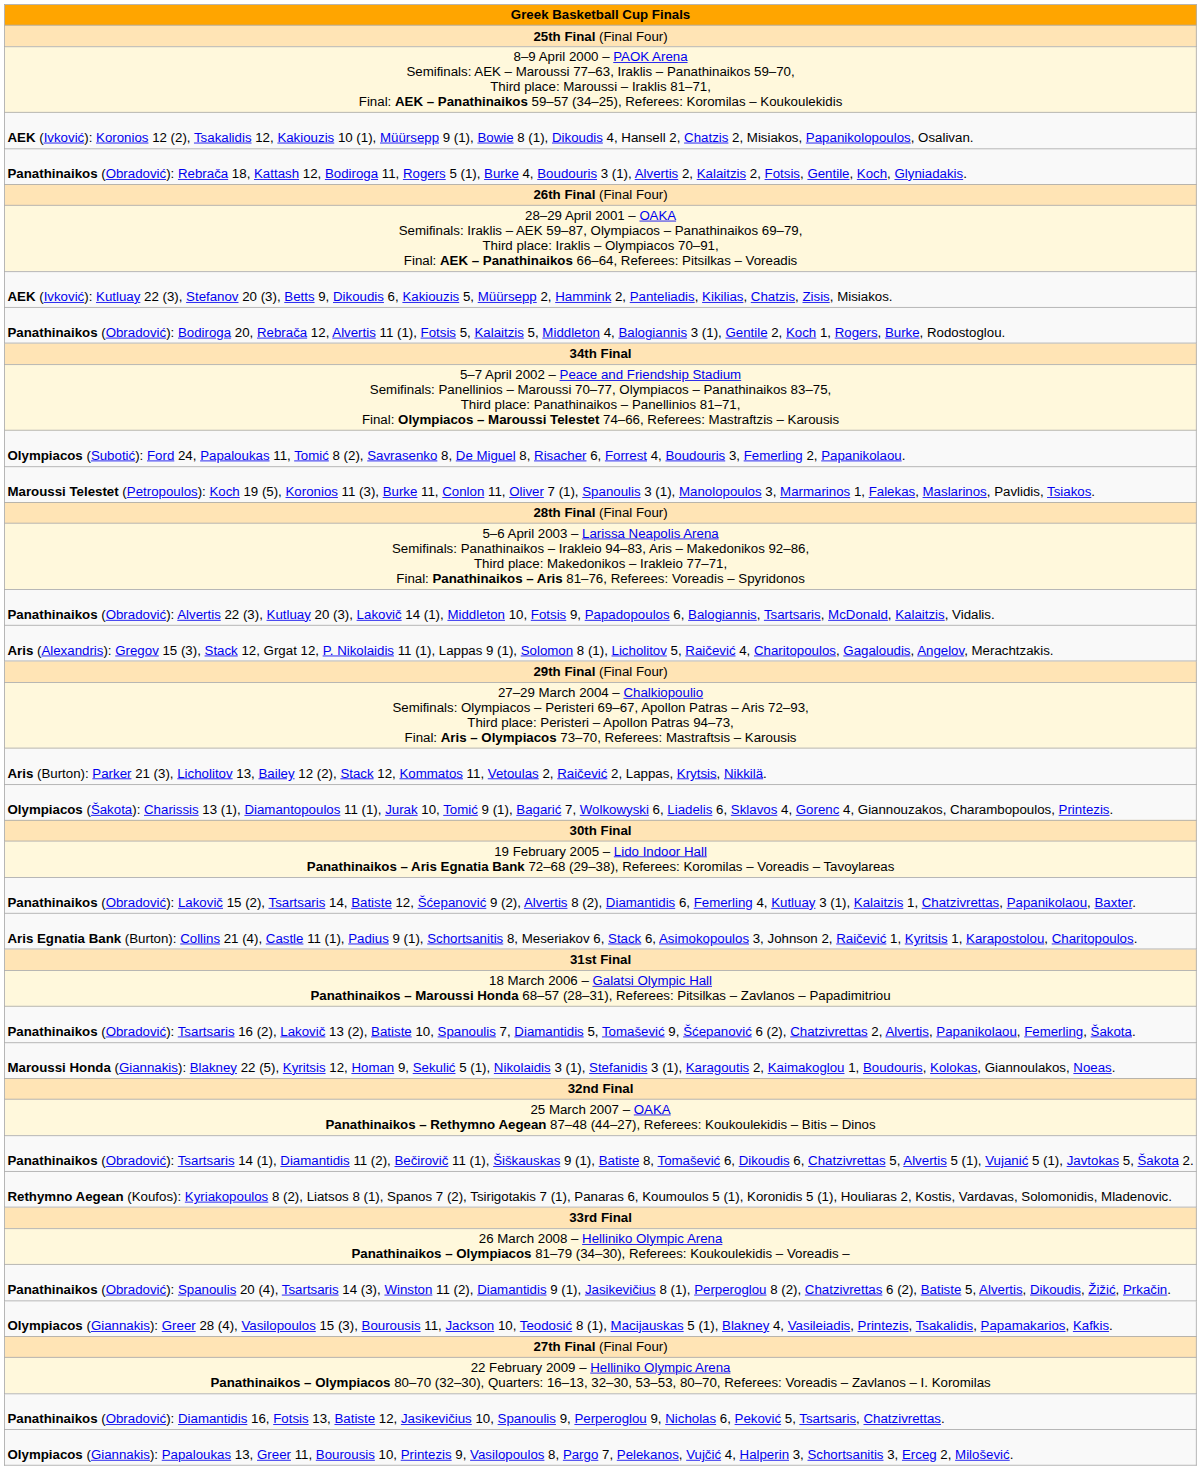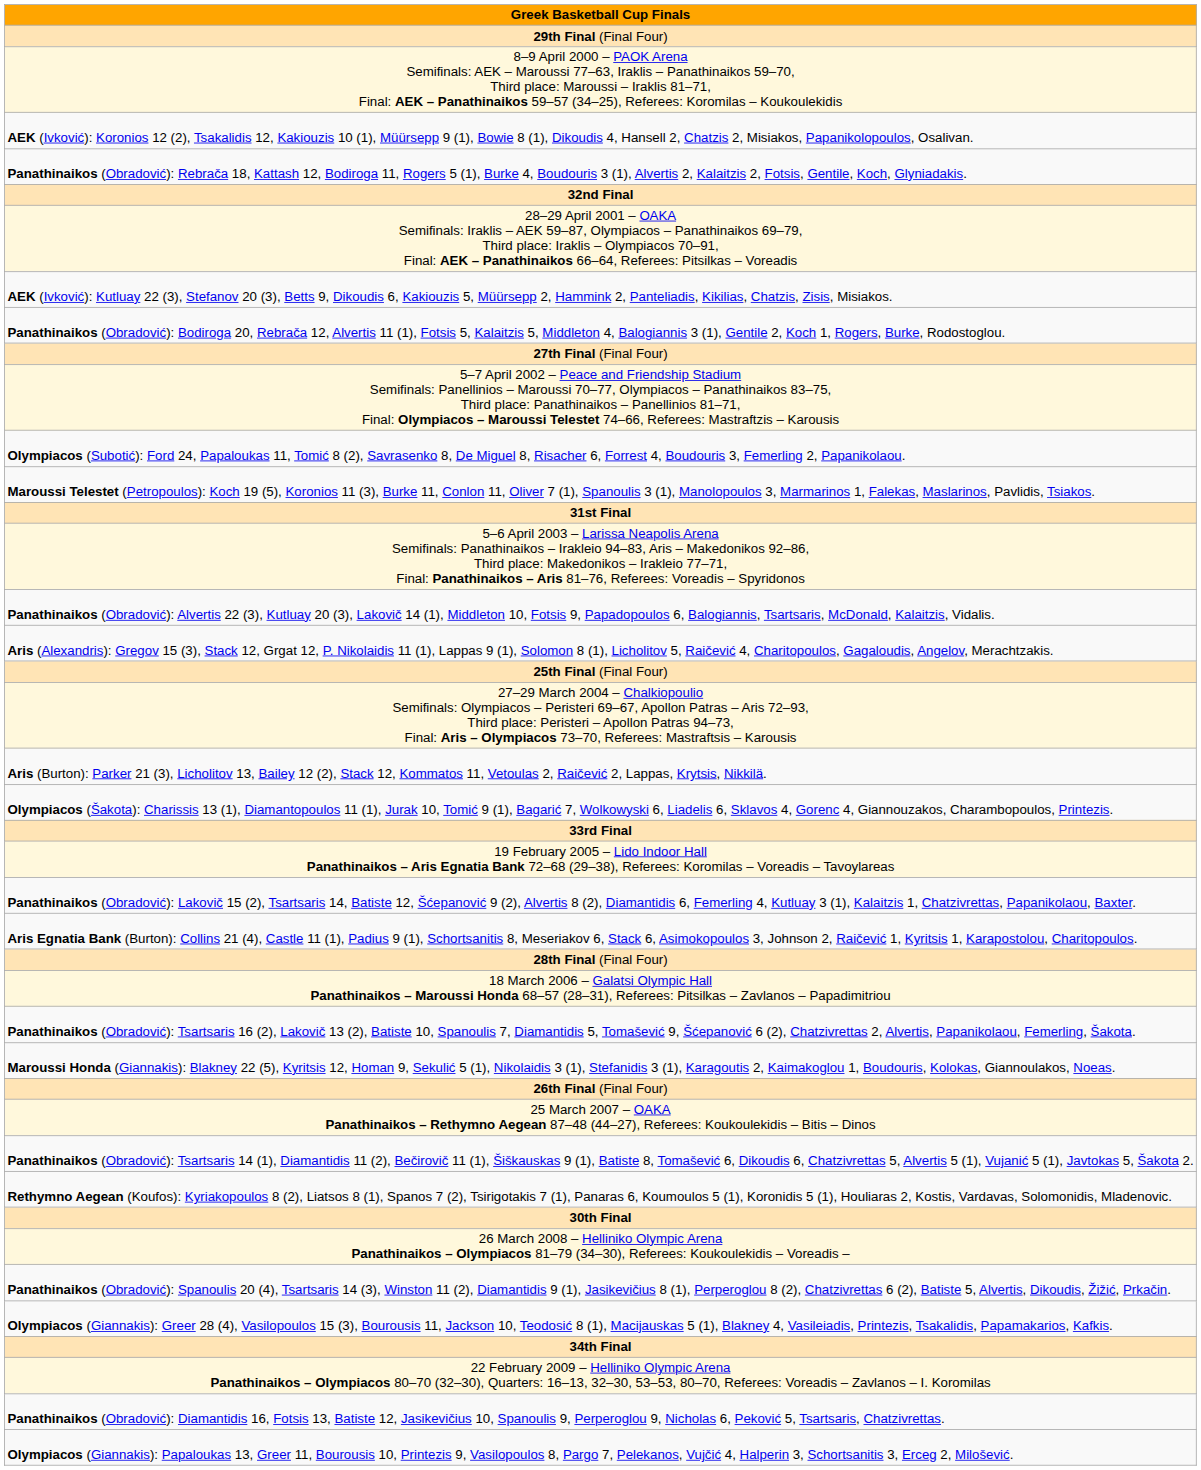(601, 36) 25th Final (Final Four) -> (601, 36) 29th Final (Final Four)
(601, 195) 26th Final (Final Four) -> (601, 195) 32nd Final
(601, 353) 34th Final -> (601, 353) 27th Final (Final Four)
(601, 512) 28th Final (Final Four) -> (601, 512) 31st Final
(601, 671) 29th Final (Final Four) -> (601, 671) 25th Final (Final Four)
(601, 830) 30th Final -> (601, 830) 33rd Final
(601, 959) 31st Final -> (601, 959) 28th Final (Final Four)
(601, 1088) 32nd Final -> (601, 1088) 26th Final (Final Four)
(601, 1218) 33rd Final -> (601, 1218) 30th Final
(601, 1347) 27th Final (Final Four) -> (601, 1347) 34th Final
